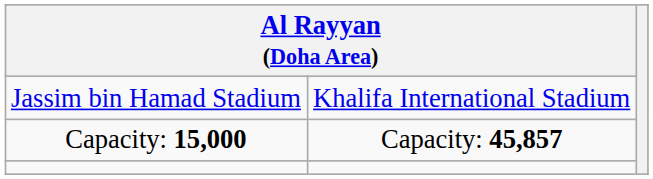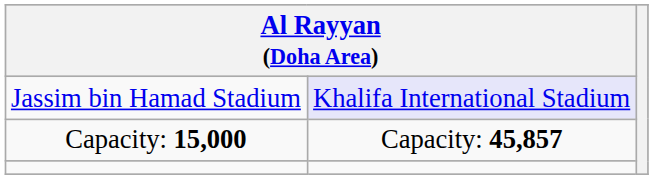(472, 97) no background -> (472, 97) lavender background
